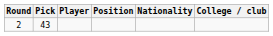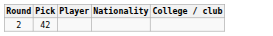- column: (113, 11)
(45, 25) 43 -> (45, 25) 42
